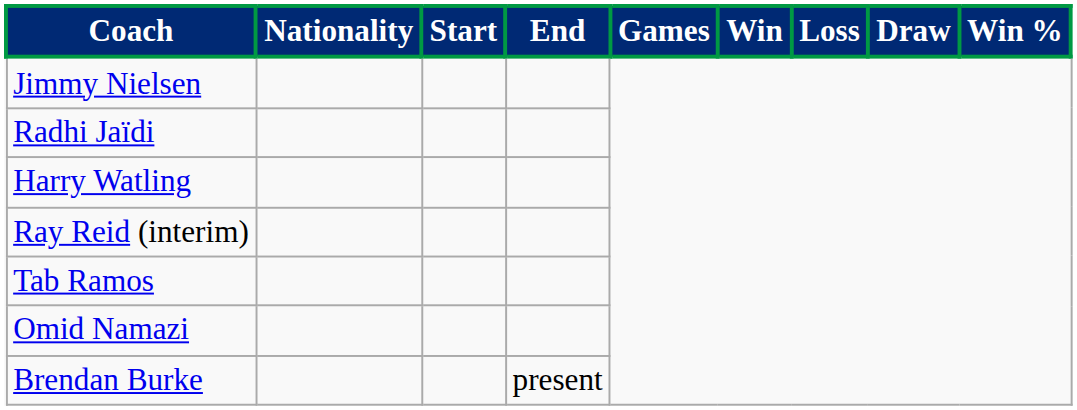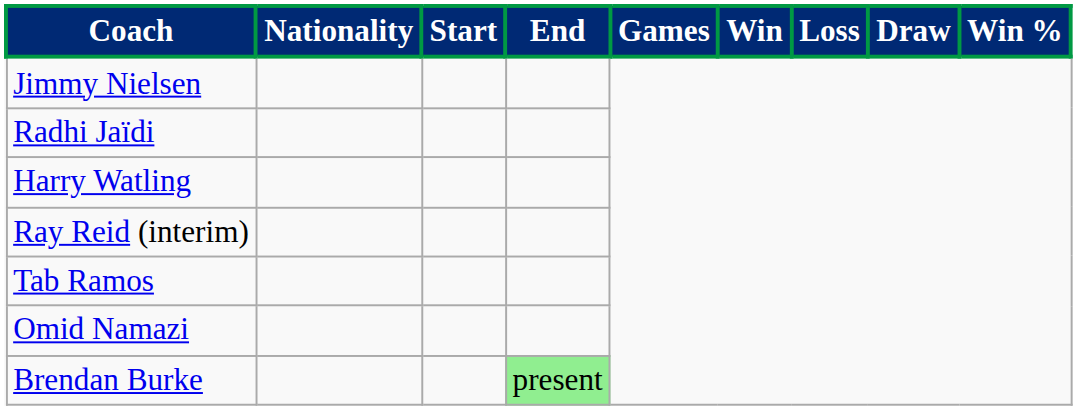(558, 379) no background -> (558, 379) lightgreen background
